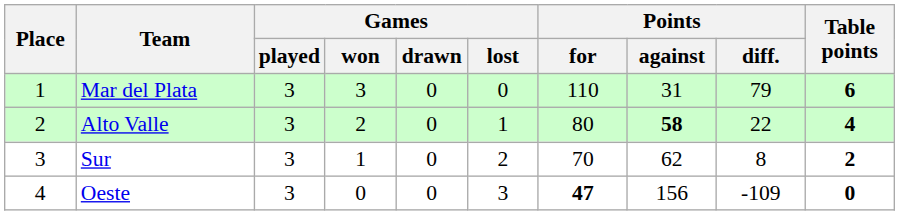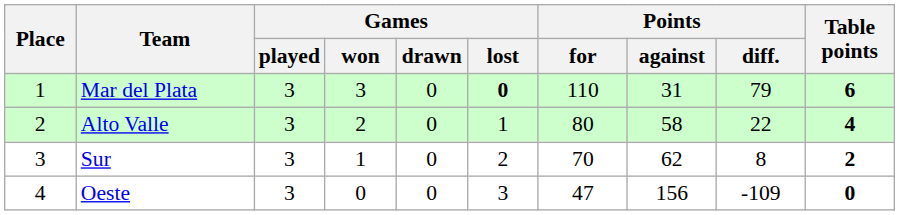(503, 90) normal -> (503, 90) bold
(672, 124) bold -> (672, 124) normal
(583, 192) bold -> (583, 192) normal
